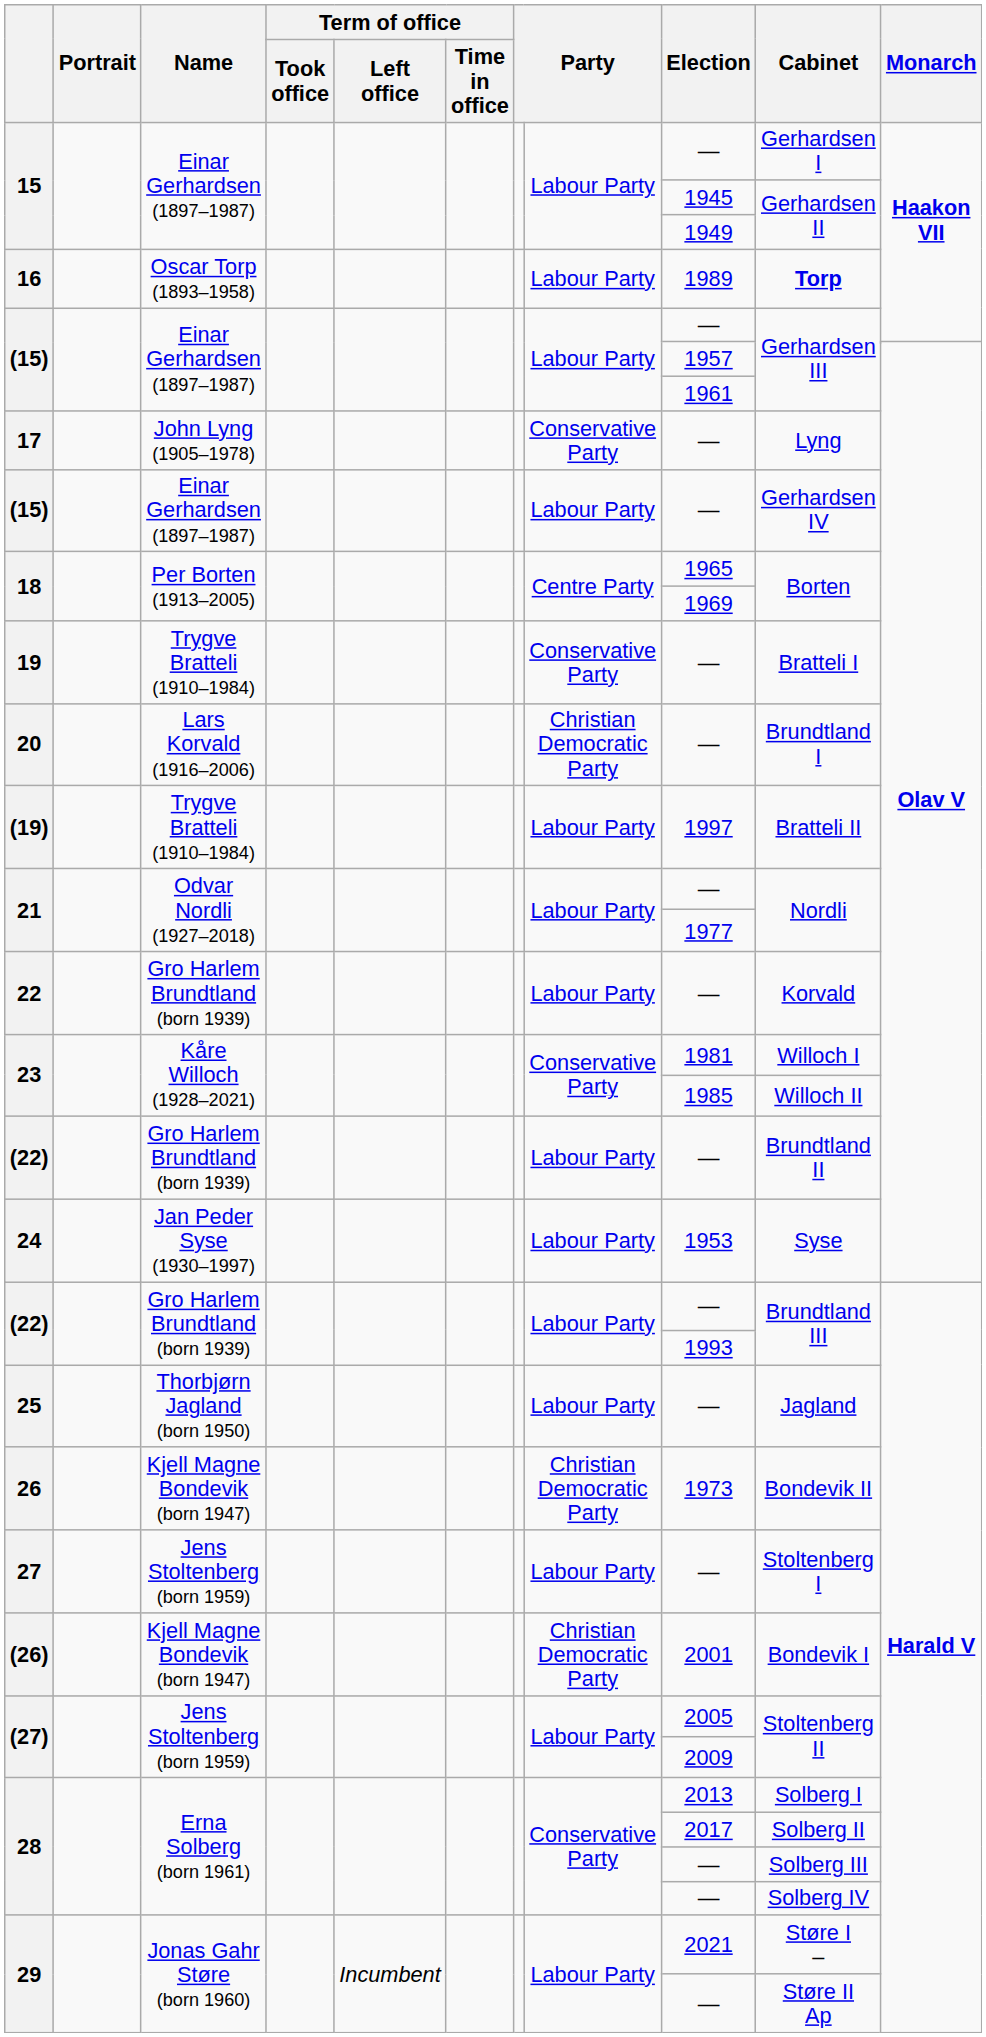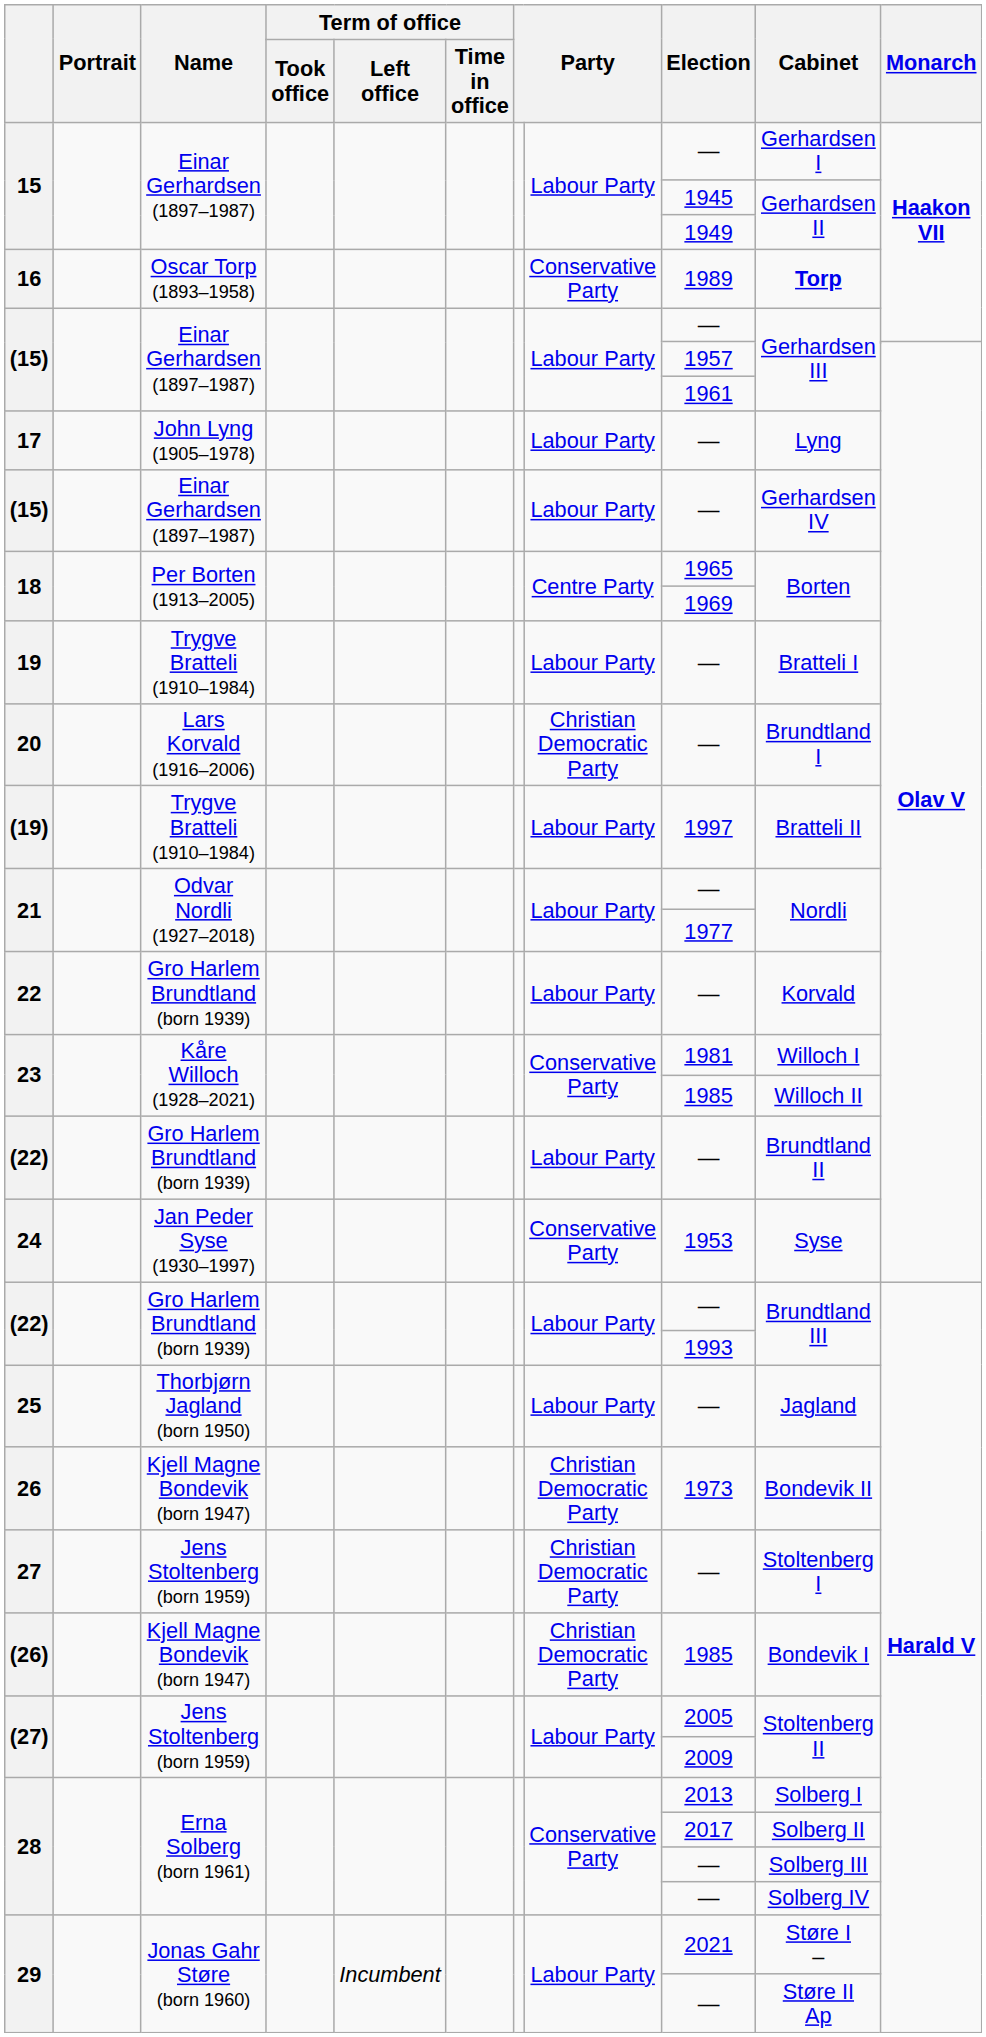(593, 279) Labour Party -> (593, 279) Conservative Party
(593, 440) Conservative Party -> (593, 440) Labour Party
(593, 662) Conservative Party -> (593, 662) Labour Party
(593, 1241) Labour Party -> (593, 1241) Conservative Party
(593, 1572) Labour Party -> (593, 1572) Christian Democratic Party
(709, 1654) 2001 -> (709, 1654) 1985
